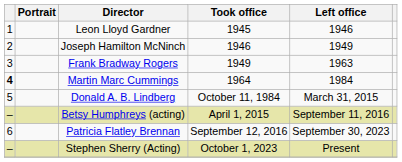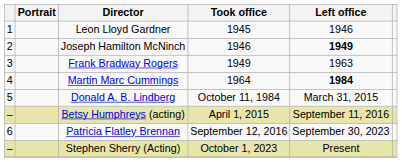(341, 47) normal -> (341, 47) bold
(10, 81) bold -> (10, 81) normal
(341, 81) normal -> (341, 81) bold
